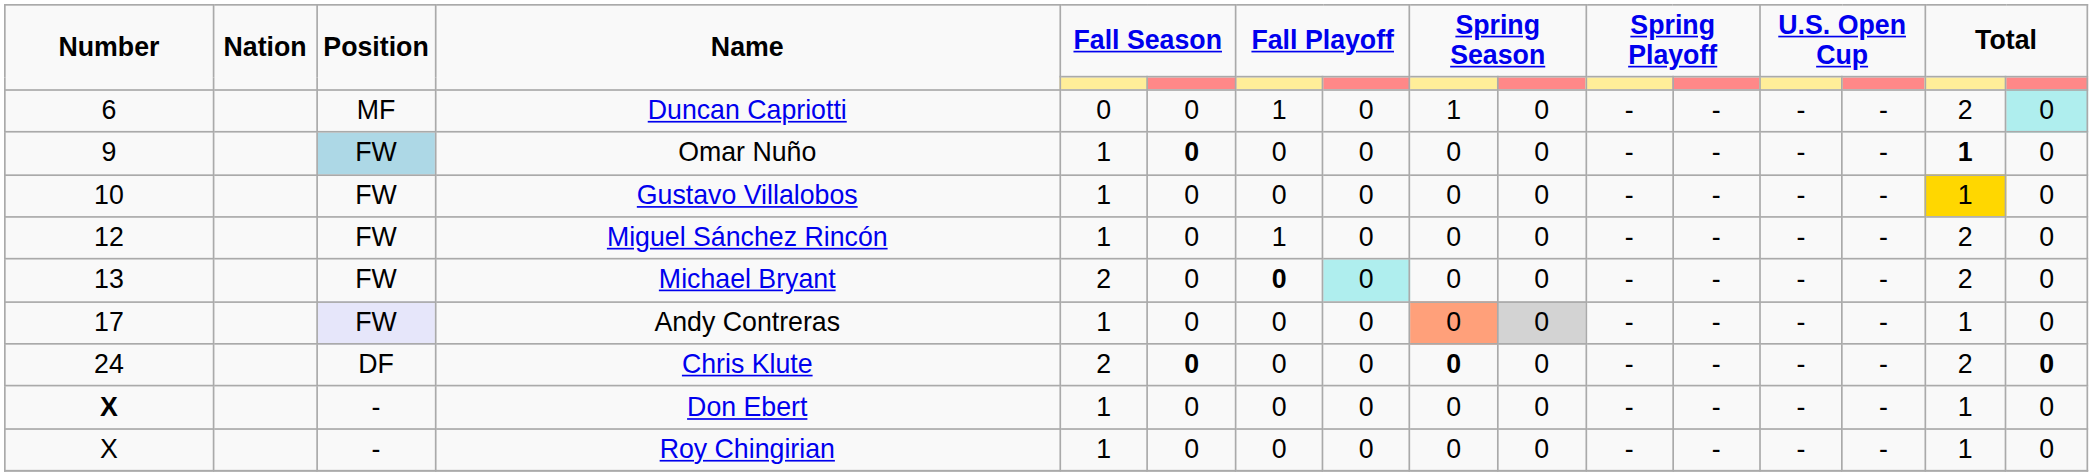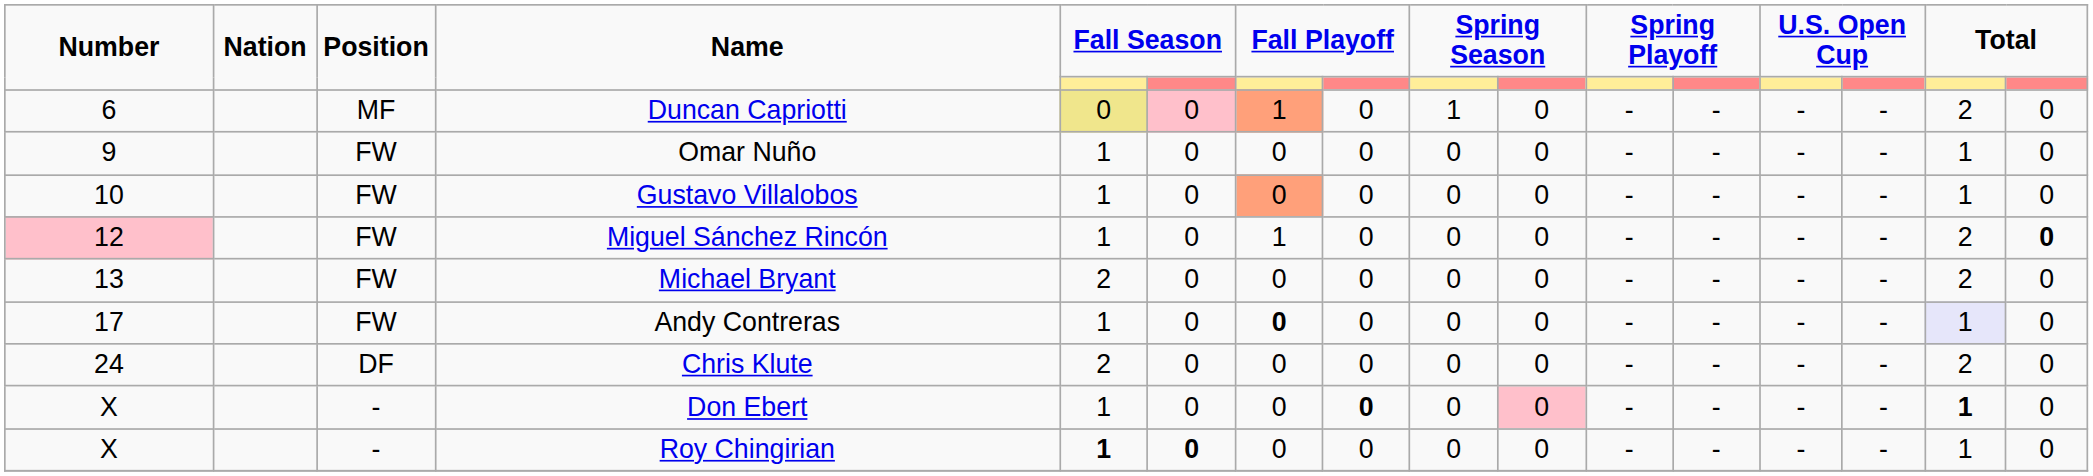(1104, 110) no background -> (1104, 110) khaki background
(1192, 110) no background -> (1192, 110) pink background
(1279, 110) no background -> (1279, 110) lightsalmon background
(2047, 110) paleturquoise background -> (2047, 110) no background
(376, 152) lightblue background -> (376, 152) no background
(1192, 152) bold -> (1192, 152) normal
(1965, 152) bold -> (1965, 152) normal
(1279, 195) no background -> (1279, 195) lightsalmon background
(1965, 195) gold background -> (1965, 195) no background
(109, 237) no background -> (109, 237) pink background
(2047, 237) normal -> (2047, 237) bold
(1279, 279) bold -> (1279, 279) normal
(1366, 279) paleturquoise background -> (1366, 279) no background
(376, 322) lavender background -> (376, 322) no background
(1279, 322) normal -> (1279, 322) bold
(1454, 322) lightsalmon background -> (1454, 322) no background
(1542, 322) lightgrey background -> (1542, 322) no background
(1965, 322) no background -> (1965, 322) lavender background
(1192, 364) bold -> (1192, 364) normal
(1454, 364) bold -> (1454, 364) normal
(2047, 364) bold -> (2047, 364) normal
(109, 407) bold -> (109, 407) normal
(1366, 407) normal -> (1366, 407) bold
(1542, 407) no background -> (1542, 407) pink background
(1965, 407) normal -> (1965, 407) bold
(1104, 449) normal -> (1104, 449) bold
(1192, 449) normal -> (1192, 449) bold
